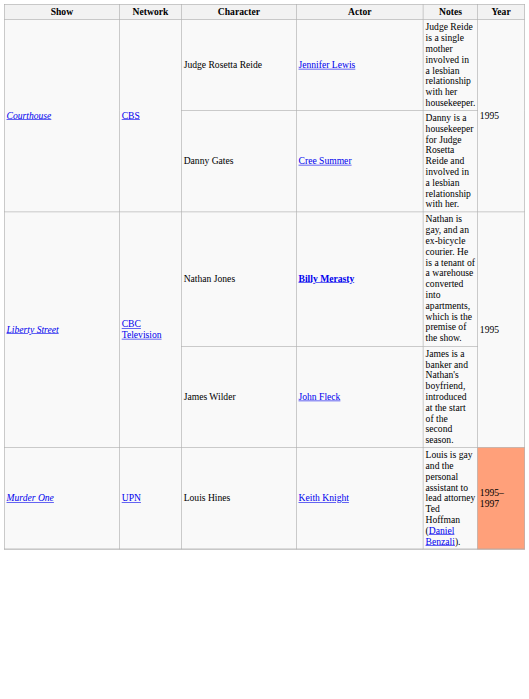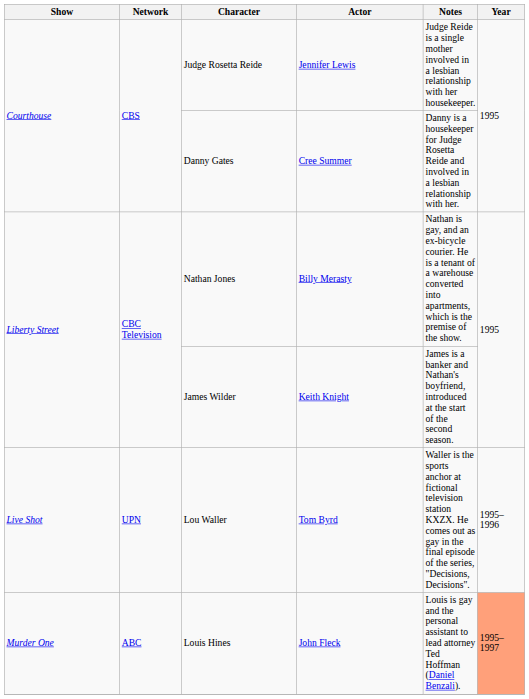(326, 279) bold -> (325, 279) normal
(319, 397) John Fleck -> (324, 397) Keith Knight
+ row: (205, 520)
(131, 498) UPN -> (132, 643) ABC
(324, 498) Keith Knight -> (320, 643) John Fleck
